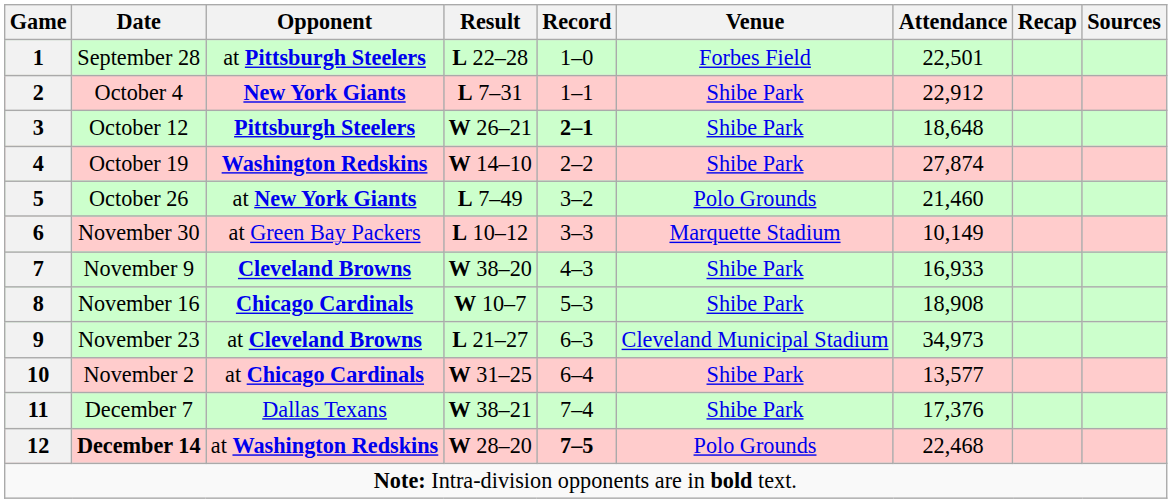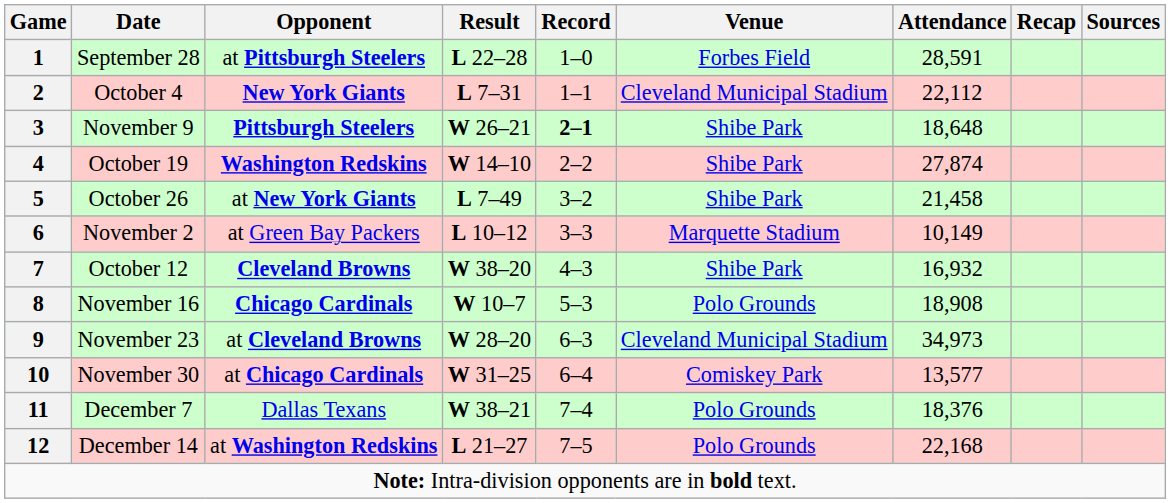(953, 57) 22,501 -> (952, 57) 28,591
(755, 92) Shibe Park -> (754, 92) Cleveland Municipal Stadium
(953, 92) 22,912 -> (952, 92) 22,112
(139, 127) October 12 -> (138, 127) November 9
(755, 198) Polo Grounds -> (754, 198) Shibe Park
(953, 198) 21,460 -> (952, 198) 21,458
(139, 233) November 30 -> (138, 233) November 2
(139, 269) November 9 -> (138, 269) October 12
(953, 269) 16,933 -> (952, 269) 16,932
(755, 304) Shibe Park -> (754, 304) Polo Grounds
(490, 339) L 21–27 -> (489, 339) W 28–20
(139, 374) November 2 -> (138, 374) November 30
(755, 374) Shibe Park -> (754, 374) Comiskey Park
(755, 410) Shibe Park -> (754, 410) Polo Grounds
(953, 410) 17,376 -> (952, 410) 18,376
(139, 445) bold -> (138, 445) normal
(490, 445) W 28–20 -> (489, 445) L 21–27
(577, 445) bold -> (576, 445) normal
(953, 445) 22,468 -> (952, 445) 22,168
